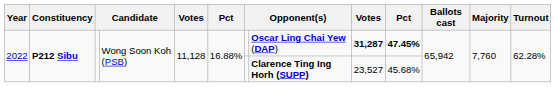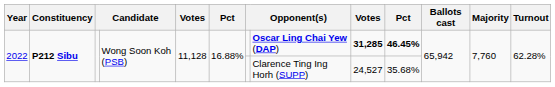(368, 43) 31,287 -> (368, 43) 31,285
(404, 43) 47.45% -> (403, 43) 46.45%
(291, 69) bold -> (290, 69) normal
(368, 69) 23,527 -> (368, 69) 24,527
(404, 69) 45.68% -> (403, 69) 35.68%
